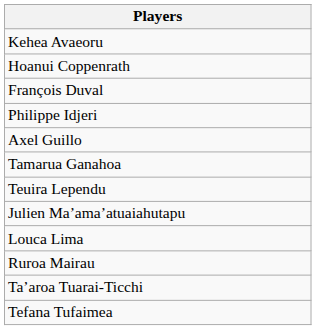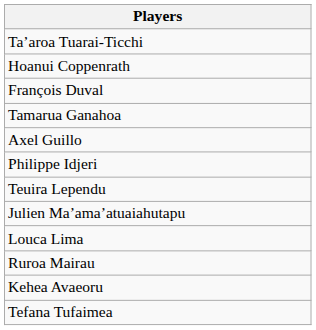(56, 41) Kehea Avaeoru -> (76, 41) Ta’aroa Tuarai-Ticchi
(53, 115) Philippe Idjeri -> (65, 115) Tamarua Ganahoa
(65, 164) Tamarua Ganahoa -> (53, 164) Philippe Idjeri
(76, 287) Ta’aroa Tuarai-Ticchi -> (56, 287) Kehea Avaeoru
